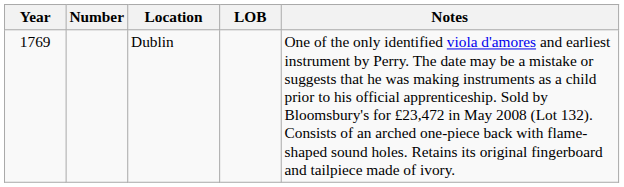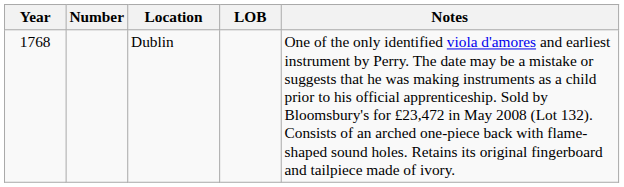(35, 42) 1769 -> (35, 42) 1768
